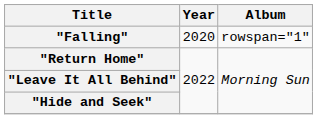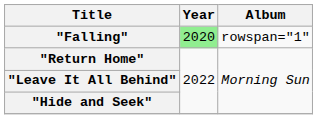(199, 37) no background -> (199, 37) lightgreen background
